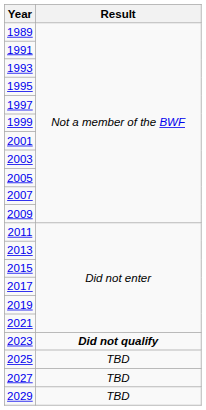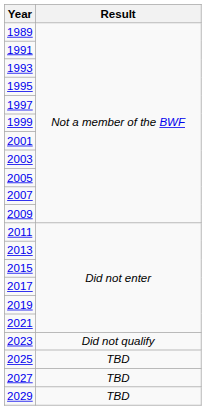(118, 341) bold -> (118, 341) normal
